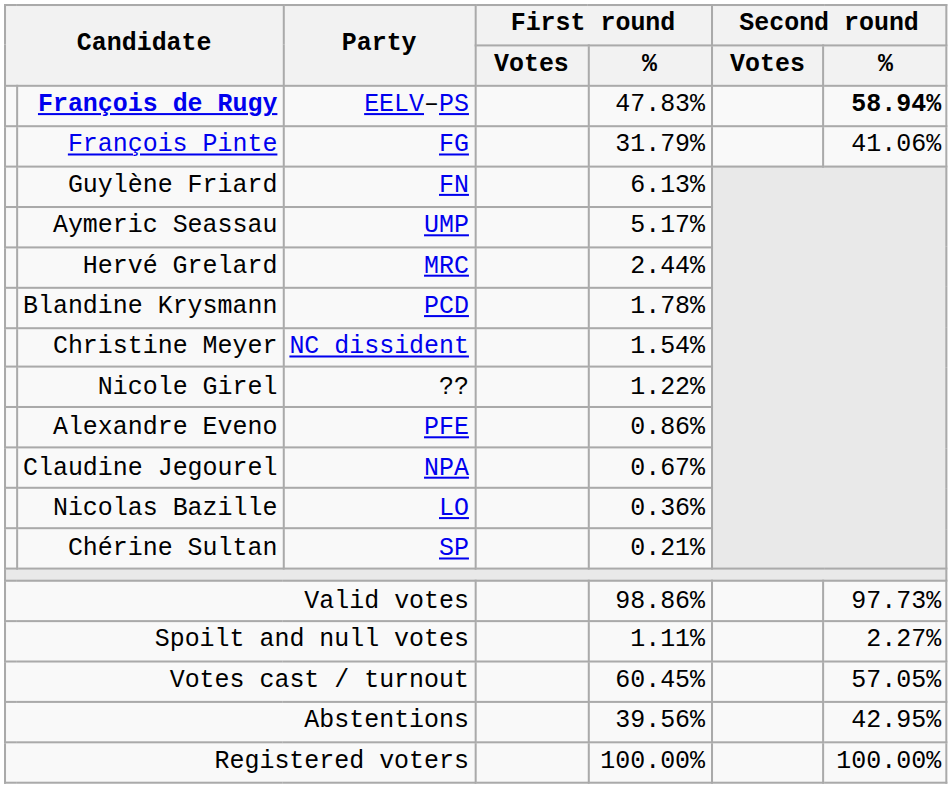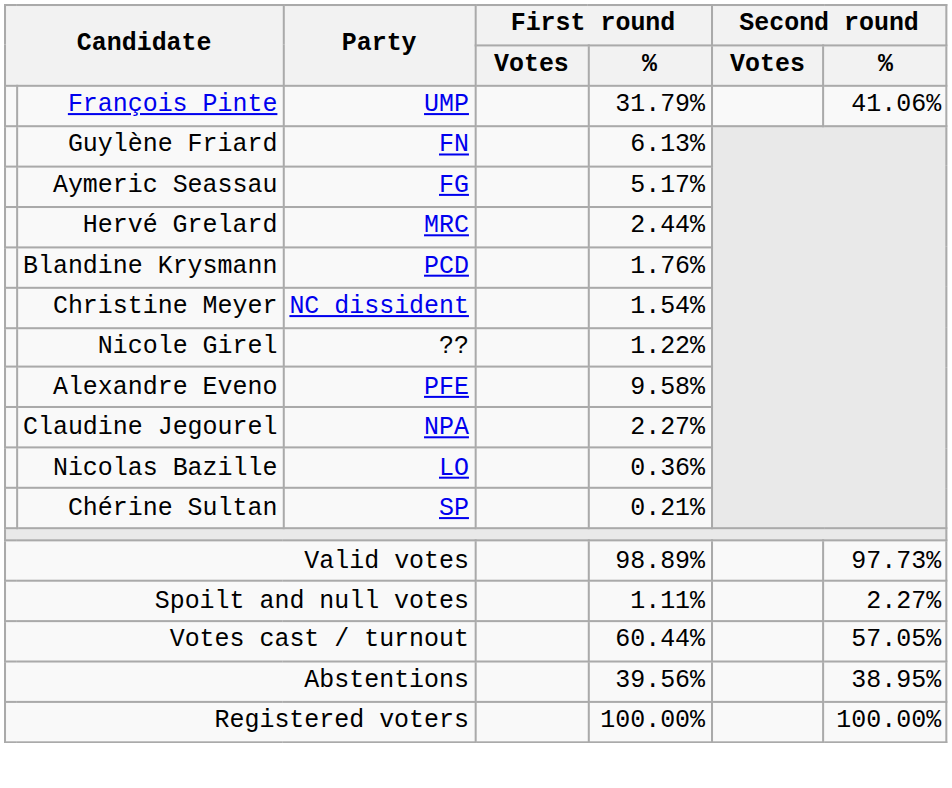- row: (158, 106)
(454, 146) FG -> (446, 106) UMP
(446, 227) UMP -> (454, 187) FG
(668, 307) 1.78% -> (668, 267) 1.76%
(668, 428) 0.86% -> (668, 388) 9.58%
(668, 469) 0.67% -> (668, 428) 2.27%
(660, 601) 98.86% -> (660, 561) 98.89%
(660, 682) 60.45% -> (660, 642) 60.44%
(896, 722) 42.95% -> (896, 682) 38.95%
